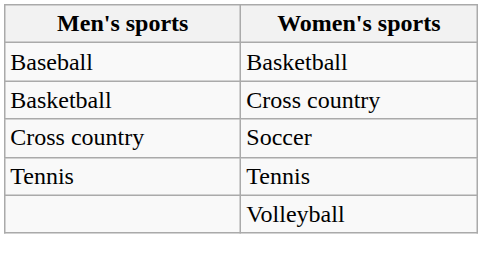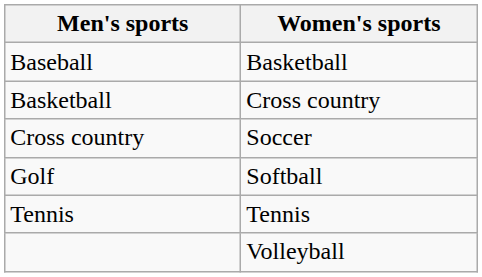+ row: (32, 175)
